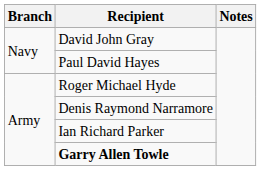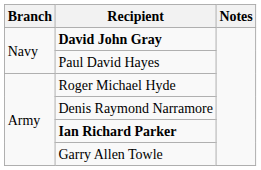(106, 39) normal -> (110, 39) bold
(111, 131) normal -> (117, 131) bold
(114, 154) bold -> (111, 154) normal
